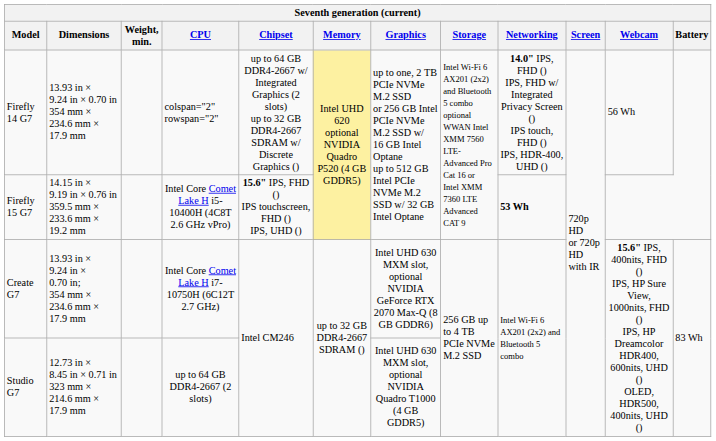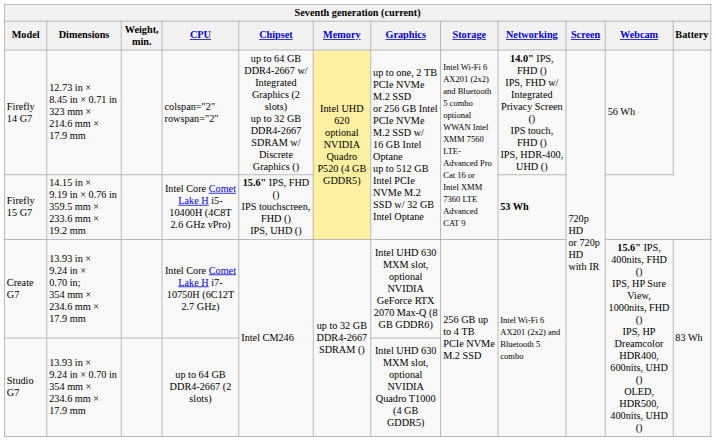(83, 112) 13.93 in × 9.24 in × 0.70 in 354 mm × 234.6 mm × 17.9 mm -> (83, 112) 12.73 in × 8.45 in × 0.71 in 323 mm × 214.6 mm × 17.9 mm
(83, 387) 12.73 in × 8.45 in × 0.71 in 323 mm × 214.6 mm × 17.9 mm -> (83, 387) 13.93 in × 9.24 in × 0.70 in 354 mm × 234.6 mm × 17.9 mm
